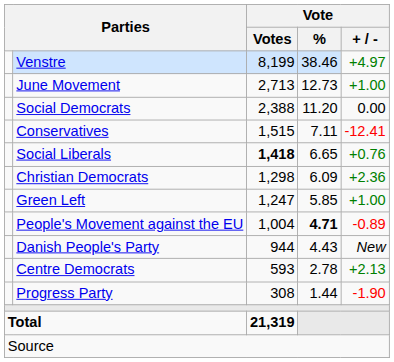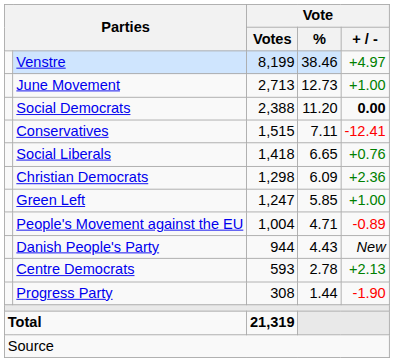(372, 108) normal -> (372, 108) bold
(276, 154) bold -> (276, 154) normal
(324, 223) bold -> (324, 223) normal
